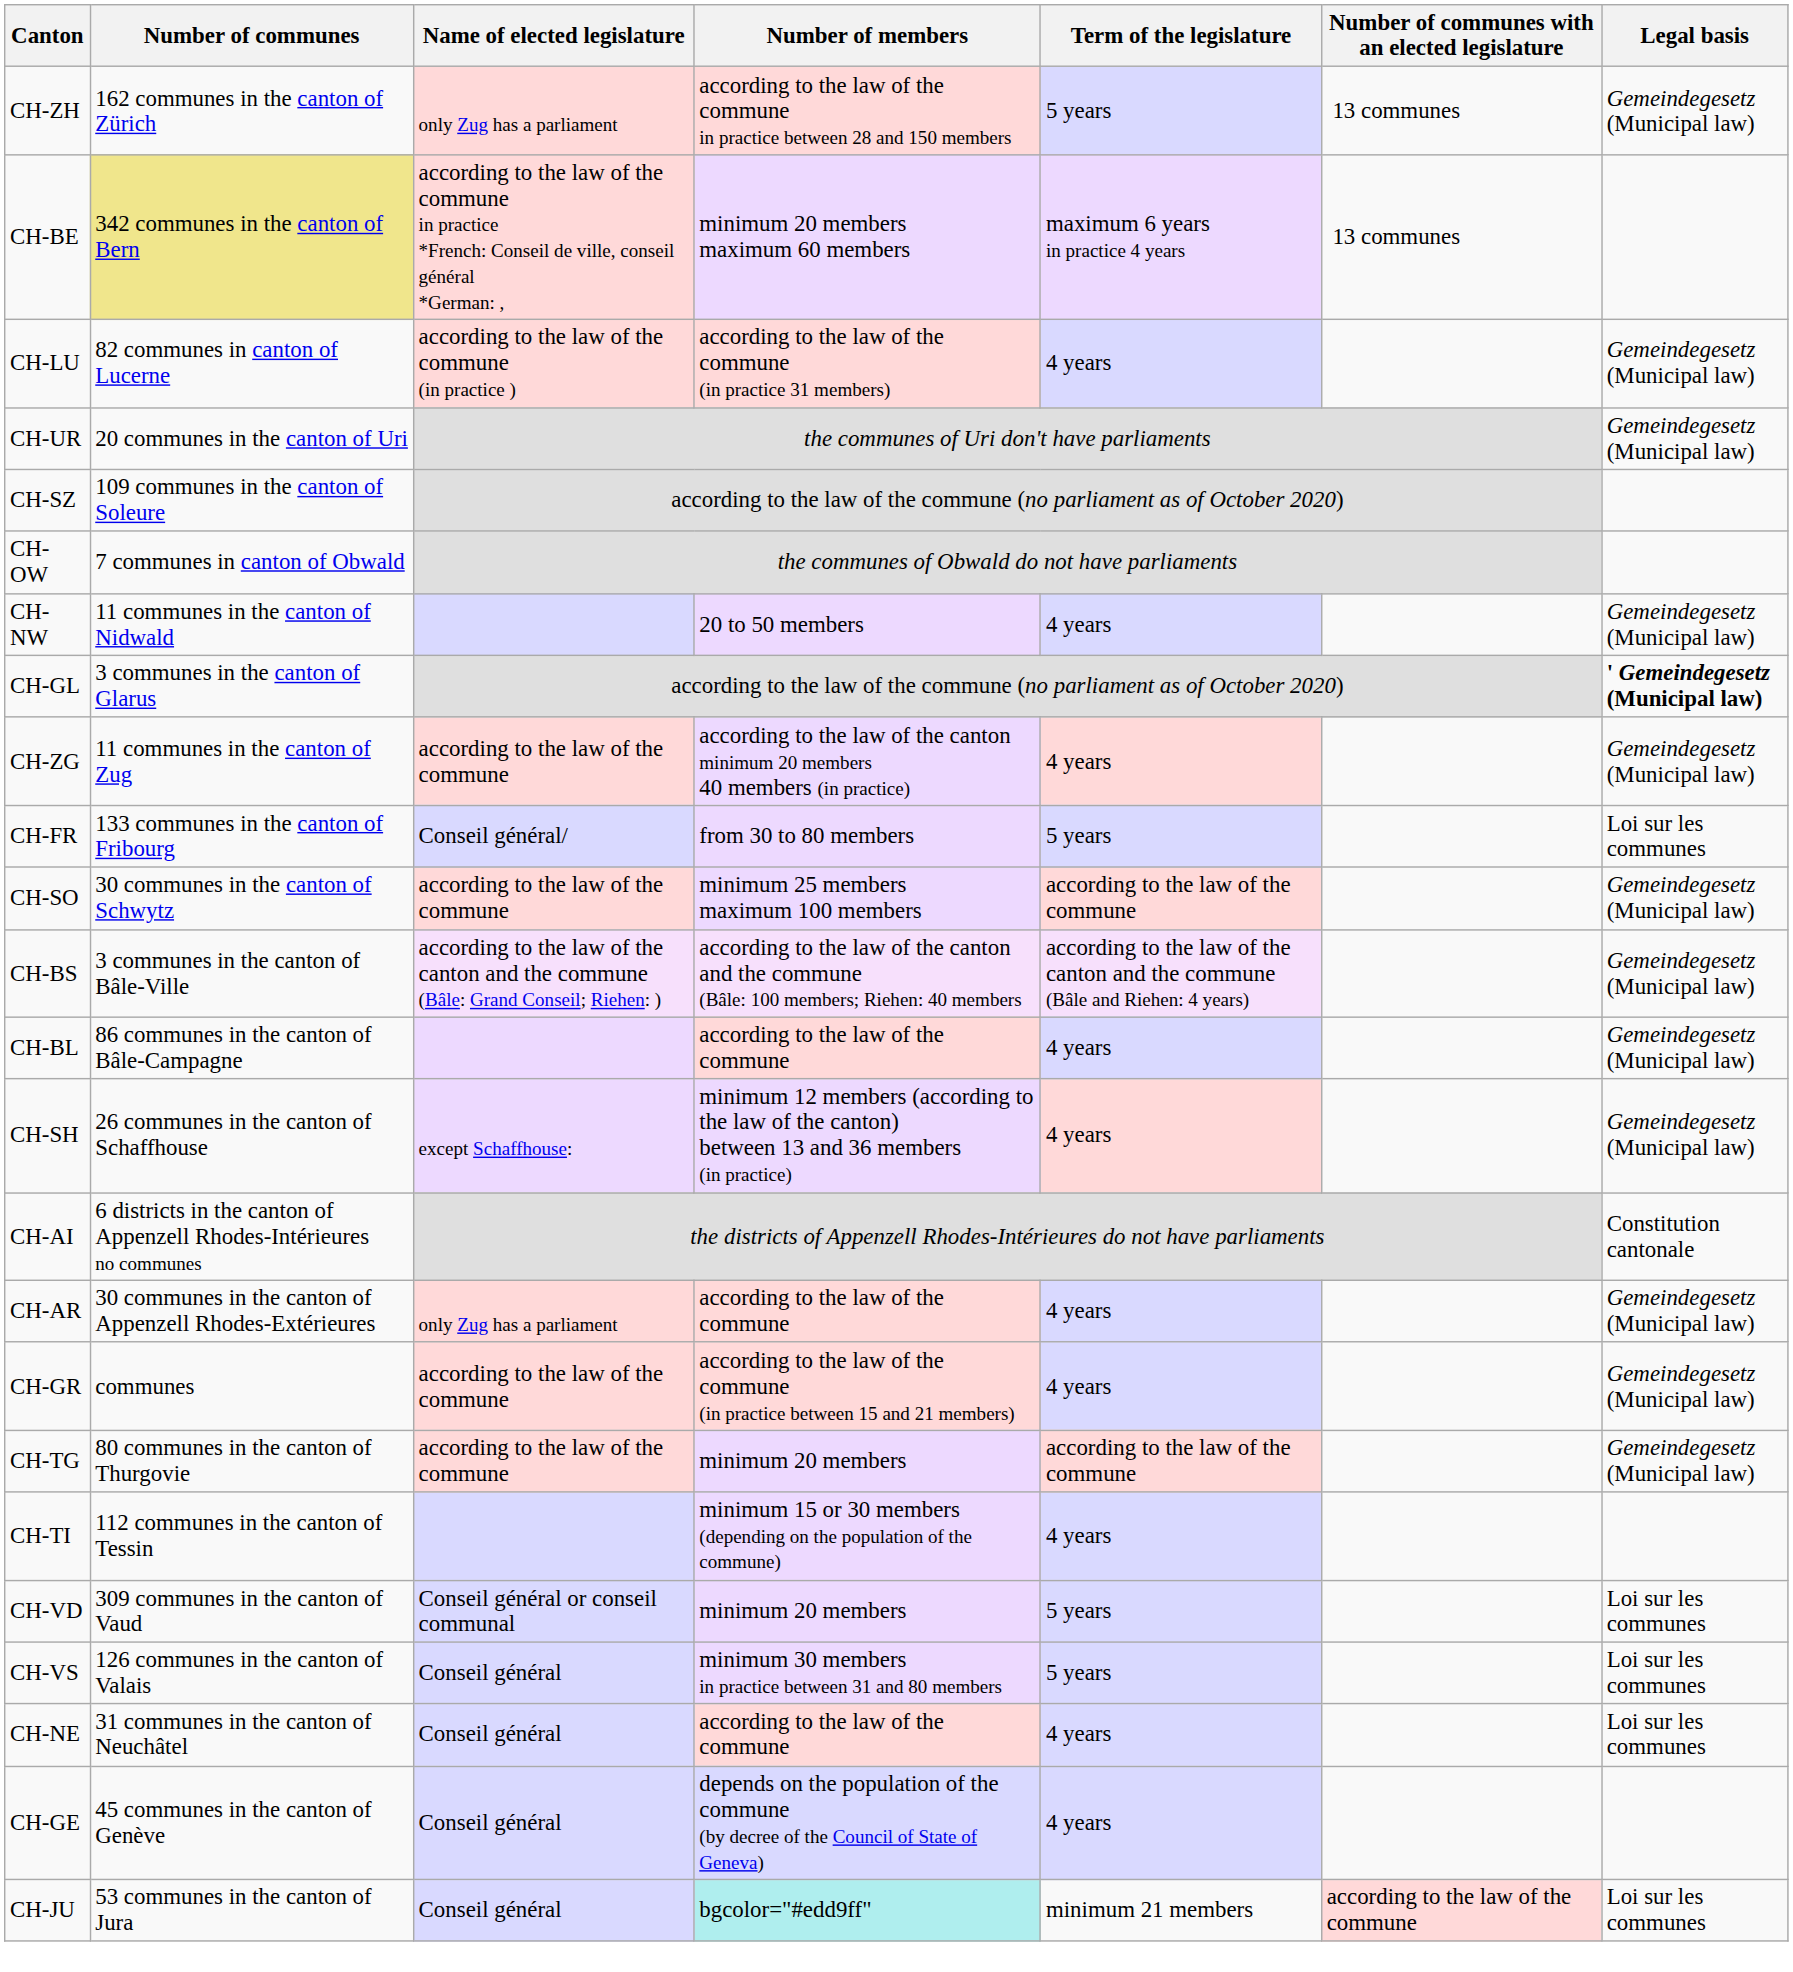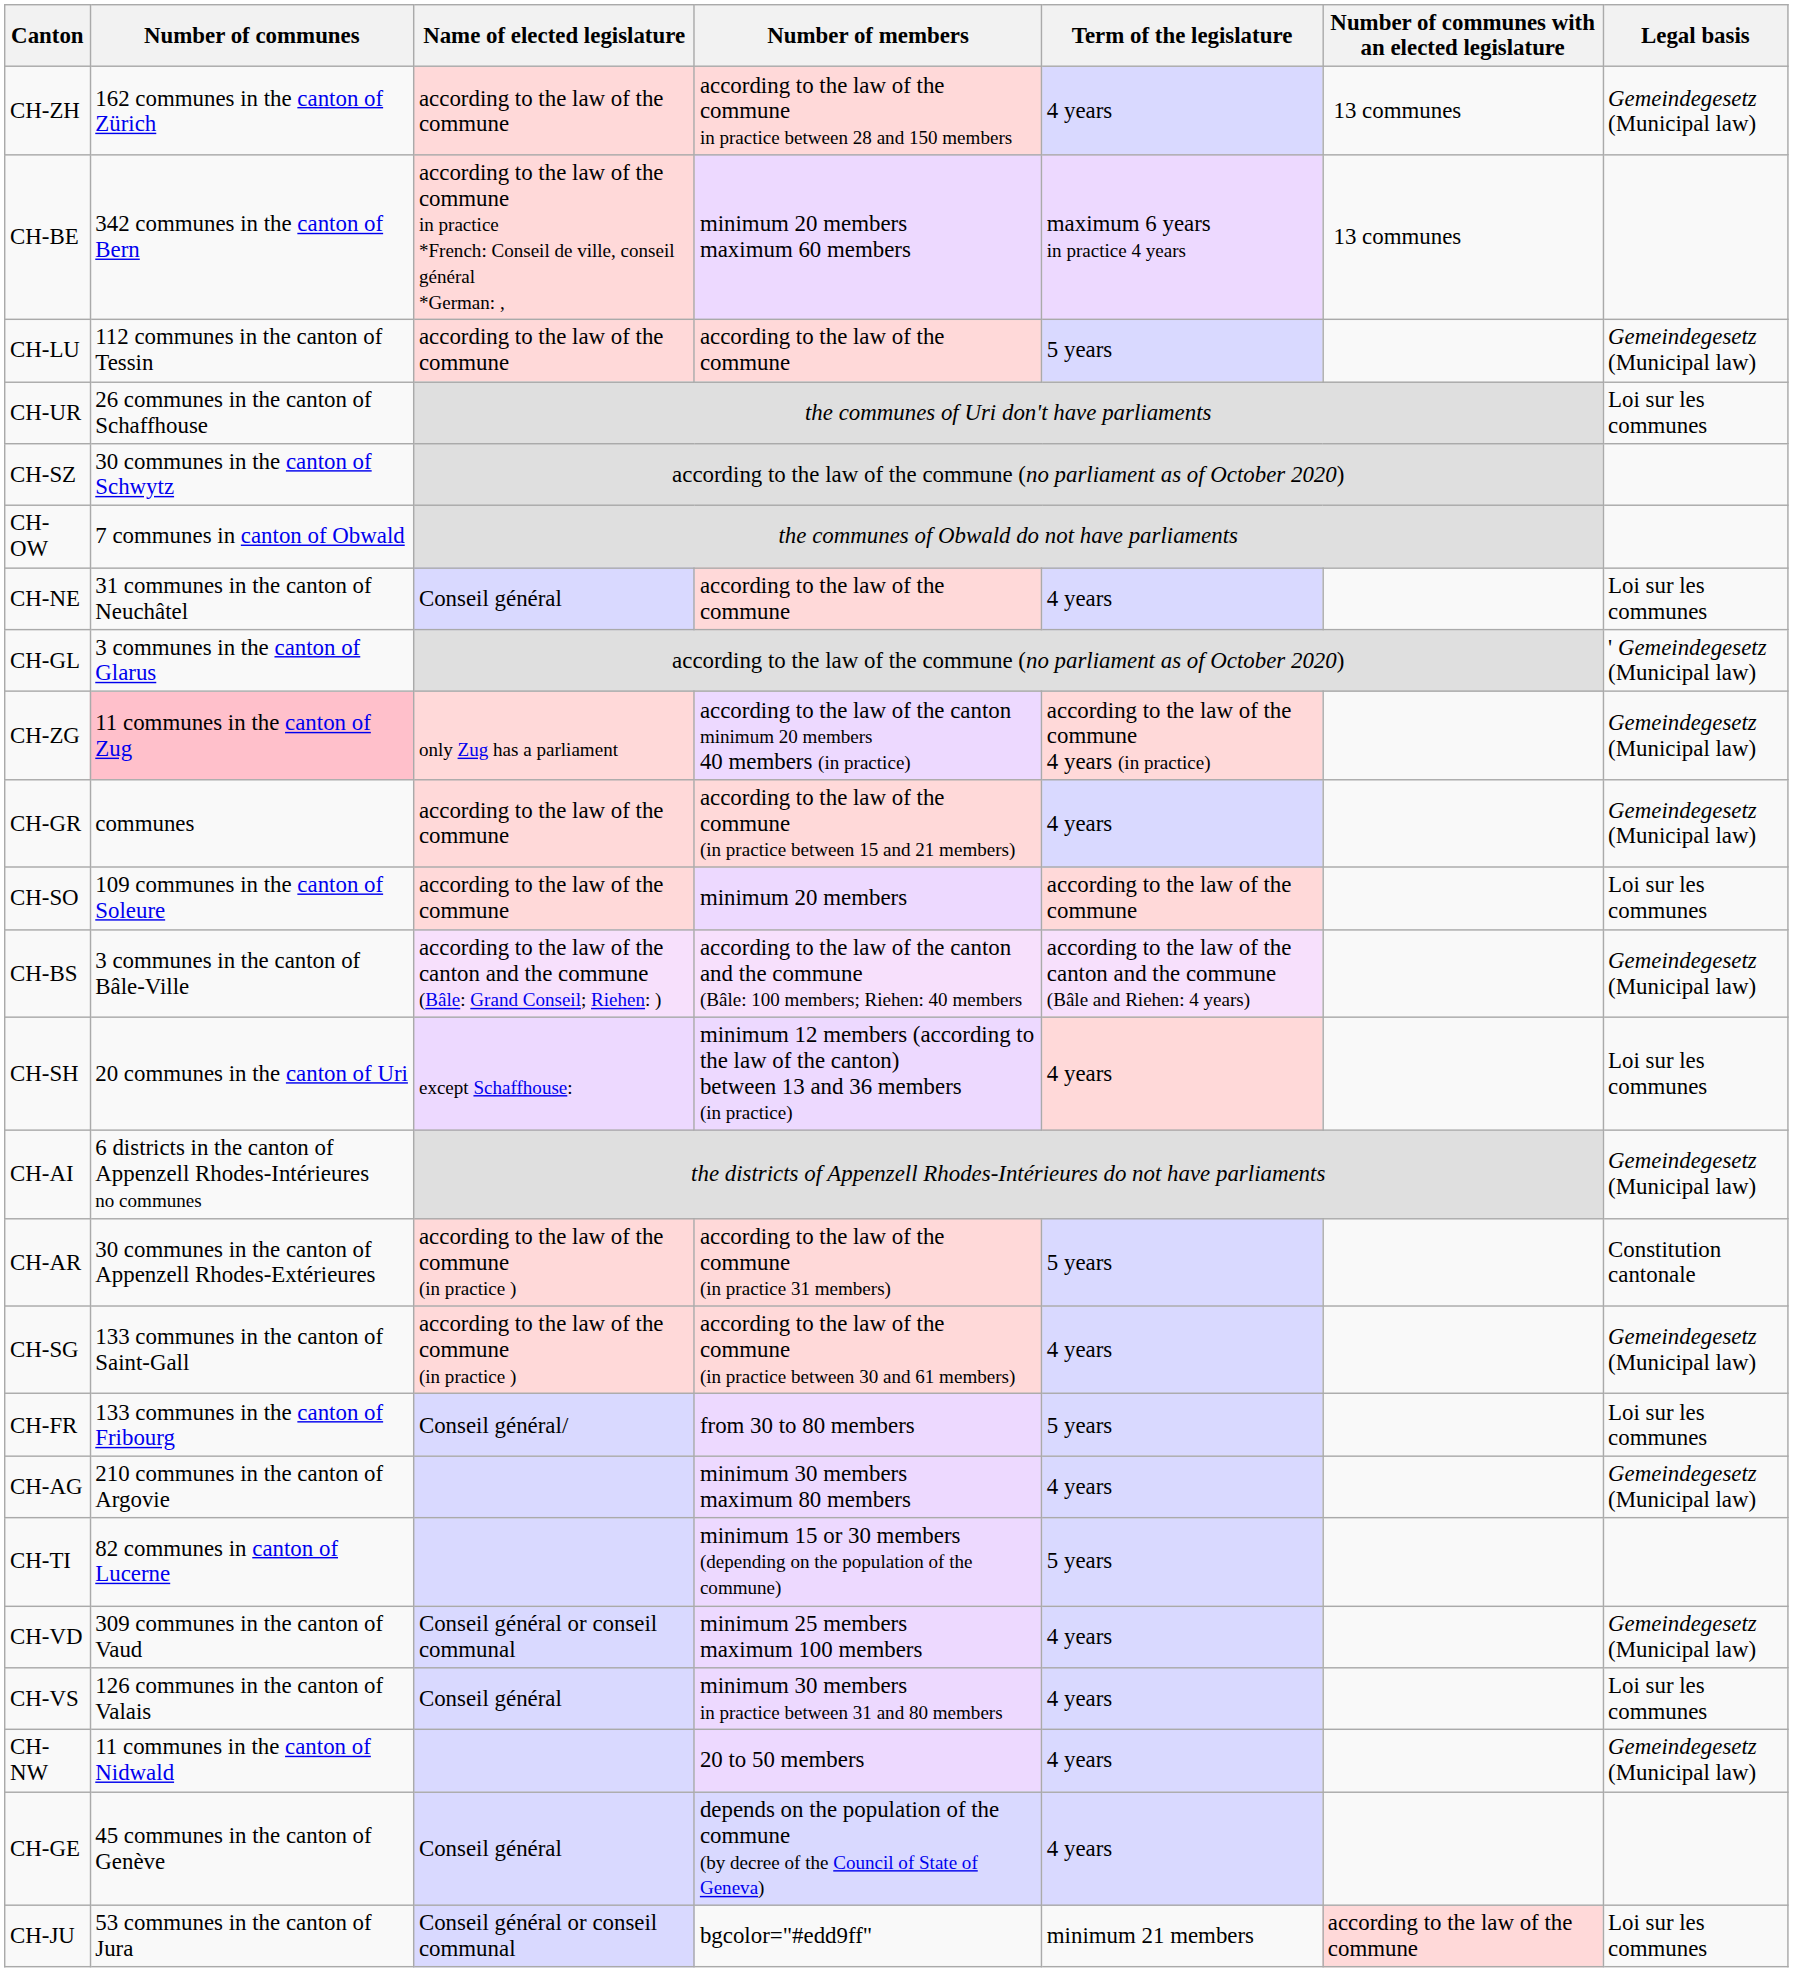(518, 124) only Zug has a parliament -> (541, 110) according to the law of the commune
(1079, 110) 5 years -> (1080, 110) 4 years
(239, 236) khaki background -> (239, 236) no background
(217, 363) 82 communes in canton of Lucerne -> (239, 350) 112 communes in the canton of Tessin
(541, 363) according to the law of the commune (in practice ) -> (541, 350) according to the law of the commune
(822, 363) according to the law of the commune (in practice 31 members) -> (822, 350) according to the law of the commune
(1079, 363) 4 years -> (1080, 350) 5 years
(252, 438) 20 communes in the canton of Uri -> (233, 412) 26 communes in the canton of Schaffhouse
(1681, 438) Gemeindegesetz (Municipal law) -> (1658, 412) Loi sur les communes
(239, 500) 109 communes in the canton of Soleure -> (233, 474) 30 communes in the canton of Schwytz
rows swapped: (30, 624) <-> (45, 1734)
(1688, 686) bold -> (1687, 660) normal
(233, 761) no background -> (233, 735) pink background
(541, 761) according to the law of the commune -> (518, 749) only Zug has a parliament
(1079, 761) 4 years -> (1169, 735) according to the law of the commune 4 years (in practice)
rows swapped: (44, 835) <-> (46, 1385)
(233, 897) 30 communes in the canton of Schwytz -> (239, 897) 109 communes in the canton of Soleure
(810, 897) minimum 25 members maximum 100 members -> (803, 897) minimum 20 members
(1681, 897) Gemeindegesetz (Municipal law) -> (1658, 897) Loi sur les communes
- row: (44, 1047)
(233, 1135) 26 communes in the canton of Schaffhouse -> (252, 1073) 20 communes in the canton of Uri
(1681, 1135) Gemeindegesetz (Municipal law) -> (1658, 1073) Loi sur les communes
(1663, 1236) Constitution cantonale -> (1682, 1174) Gemeindegesetz (Municipal law)
(518, 1325) only Zug has a parliament -> (541, 1261) according to the law of the commune (in practice )
(822, 1311) according to the law of the commune -> (822, 1261) according to the law of the commune (in practice 31 members)
(1079, 1311) 4 years -> (1080, 1261) 5 years
(1681, 1311) Gemeindegesetz (Municipal law) -> (1665, 1261) Constitution cantonale
+ row: (44, 1349)
+ row: (46, 1486)
- row: (45, 1460)
(239, 1535) 112 communes in the canton of Tessin -> (217, 1561) 82 communes in canton of Lucerne
(1079, 1535) 4 years -> (1080, 1561) 5 years
(803, 1610) minimum 20 members -> (811, 1636) minimum 25 members maximum 100 members
(1079, 1610) 5 years -> (1080, 1636) 4 years
(1656, 1610) Loi sur les communes -> (1682, 1636) Gemeindegesetz (Municipal law)
(1079, 1672) 5 years -> (1080, 1698) 4 years
(490, 1910) Conseil général -> (538, 1935) Conseil général or conseil communal
(785, 1910) paleturquoise background -> (786, 1935) no background
